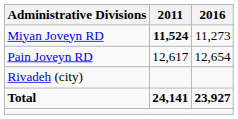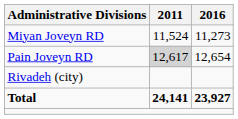(171, 35) bold -> (171, 35) normal
(170, 56) no background -> (170, 56) lightgrey background
